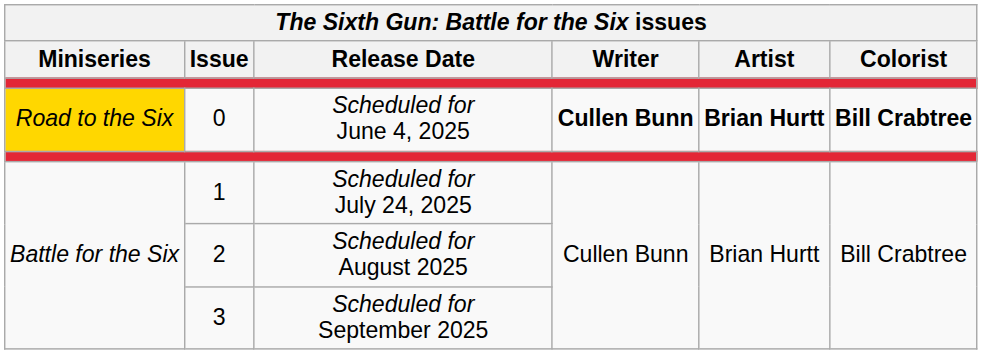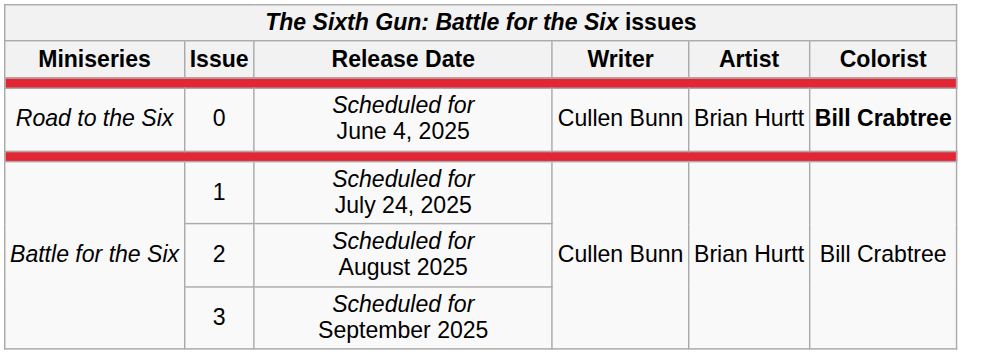(95, 119) gold background -> (95, 119) no background
(626, 119) bold -> (621, 119) normal
(764, 119) bold -> (749, 119) normal
